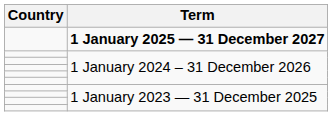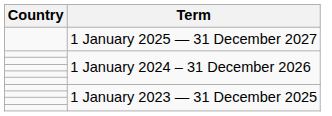(197, 39) bold -> (194, 39) normal
